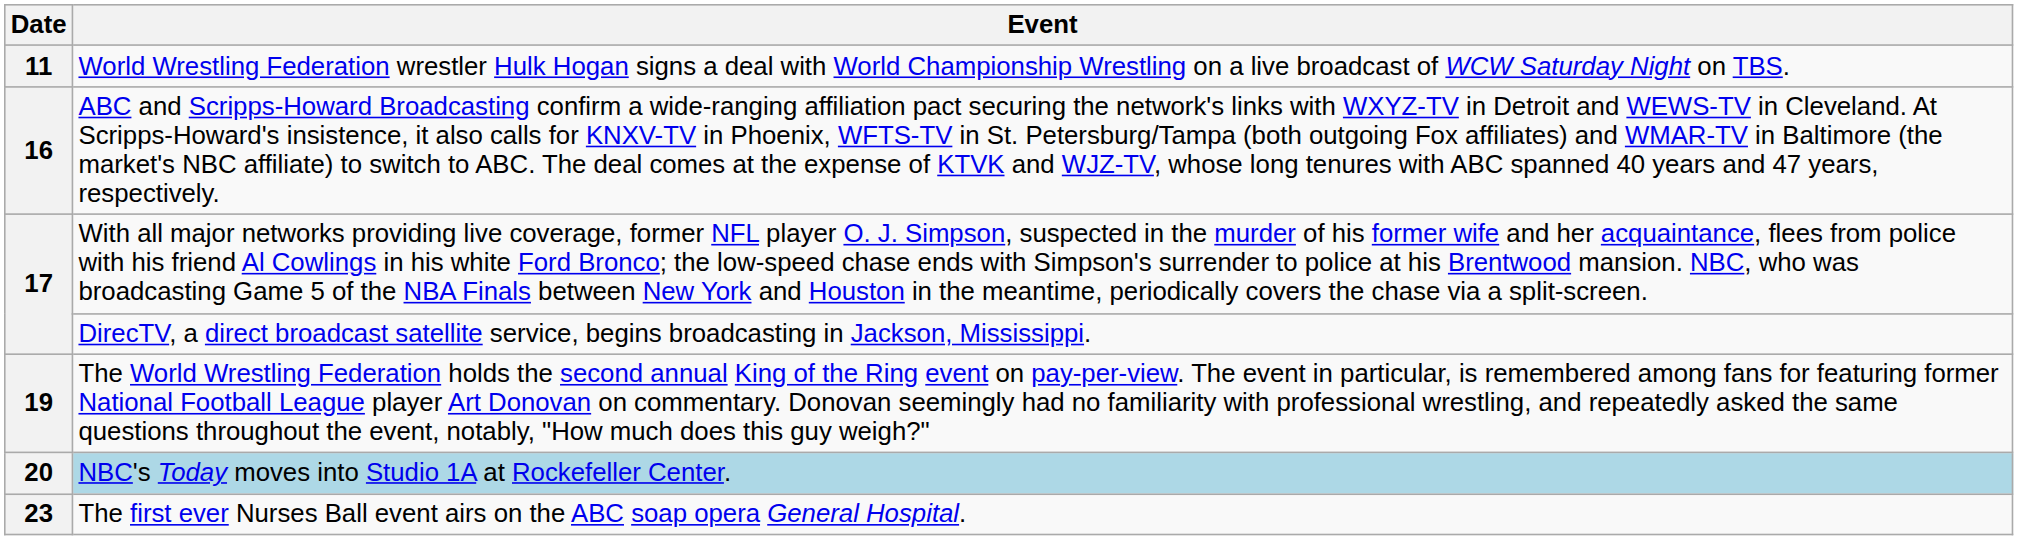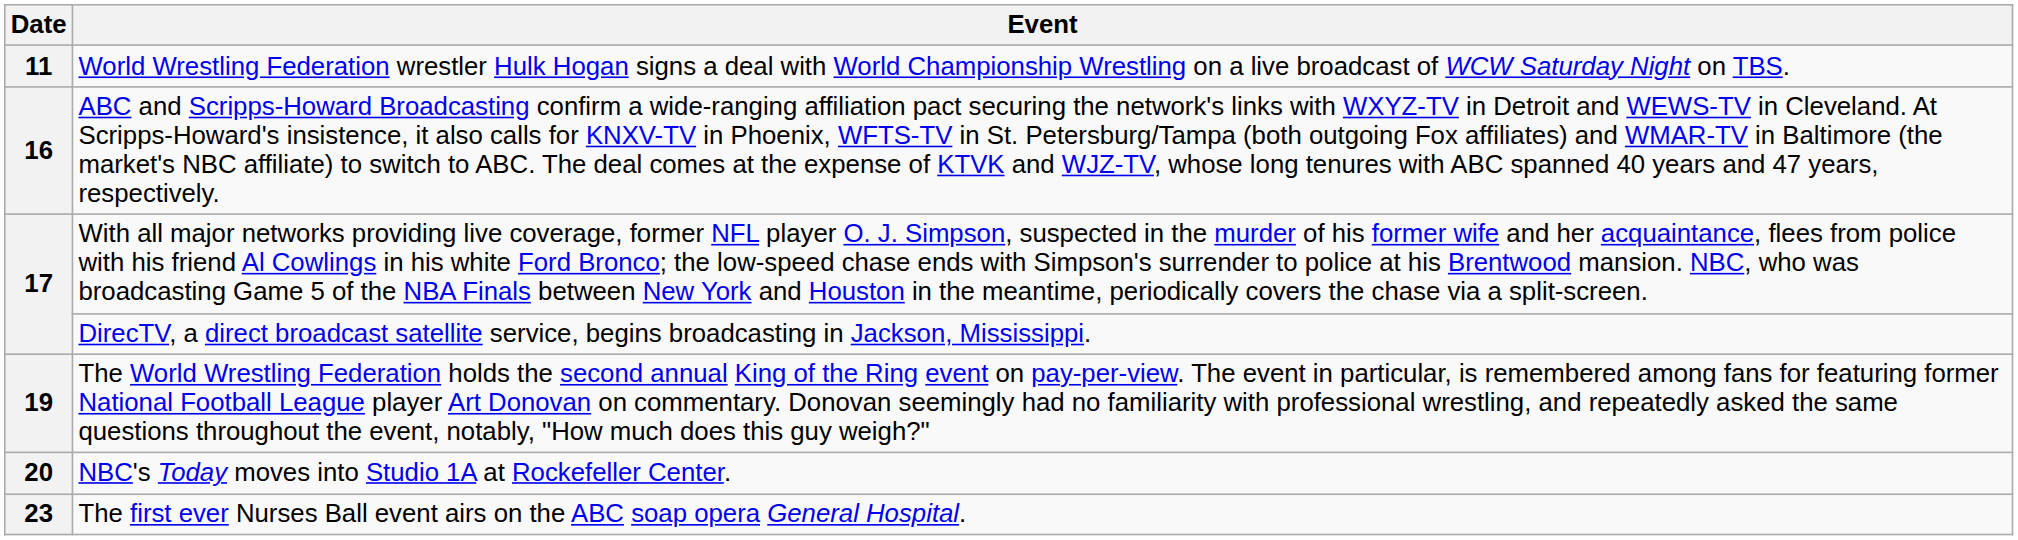(405, 472) lightblue background -> (405, 472) no background
